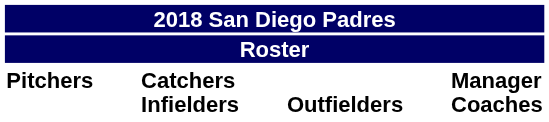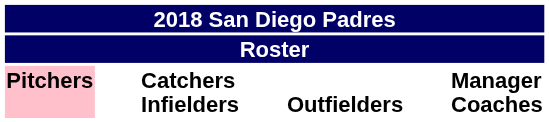(50, 80) no background -> (50, 80) pink background
